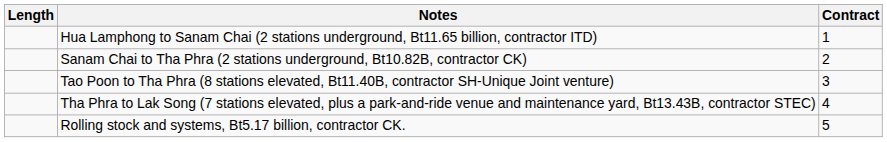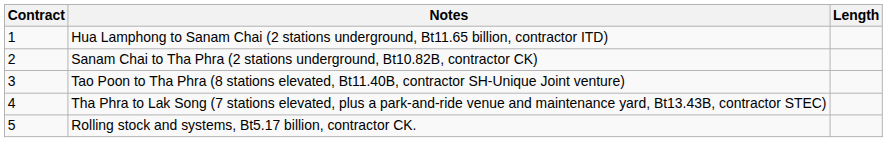columns swapped: (851, 15) <-> (31, 15)
